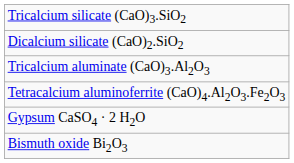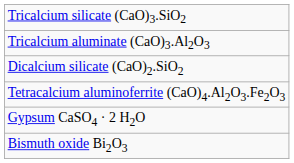(96, 43) Dicalcium silicate (CaO)2.SiO2 -> (109, 43) Tricalcium aluminate (CaO)3.Al2O3
(109, 68) Tricalcium aluminate (CaO)3.Al2O3 -> (96, 68) Dicalcium silicate (CaO)2.SiO2
